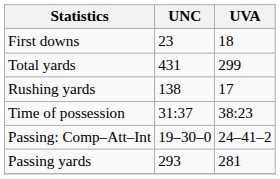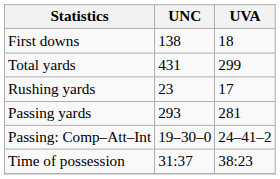(166, 40) 23 -> (170, 40) 138
(170, 89) 138 -> (166, 89) 23
rows swapped: (50, 161) <-> (66, 113)
